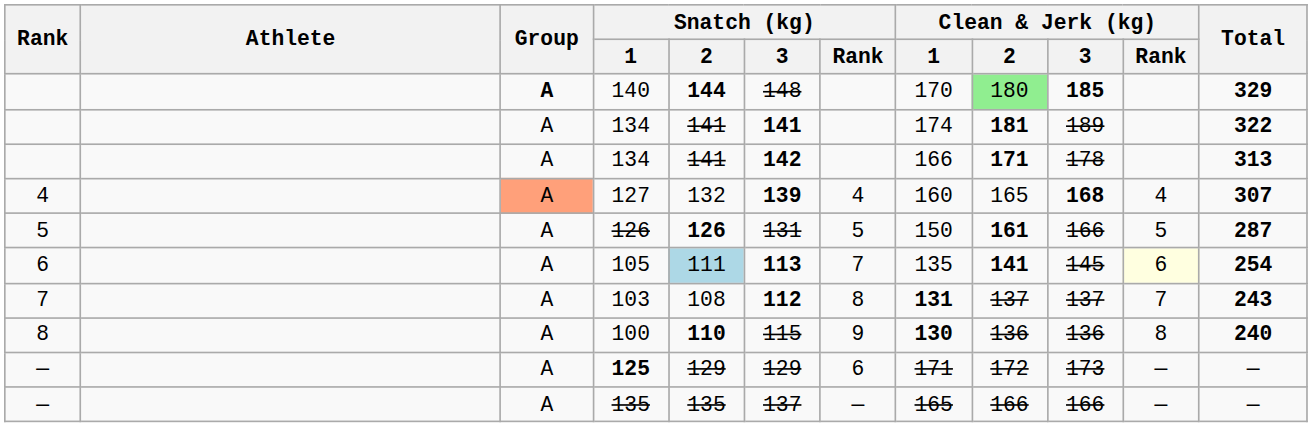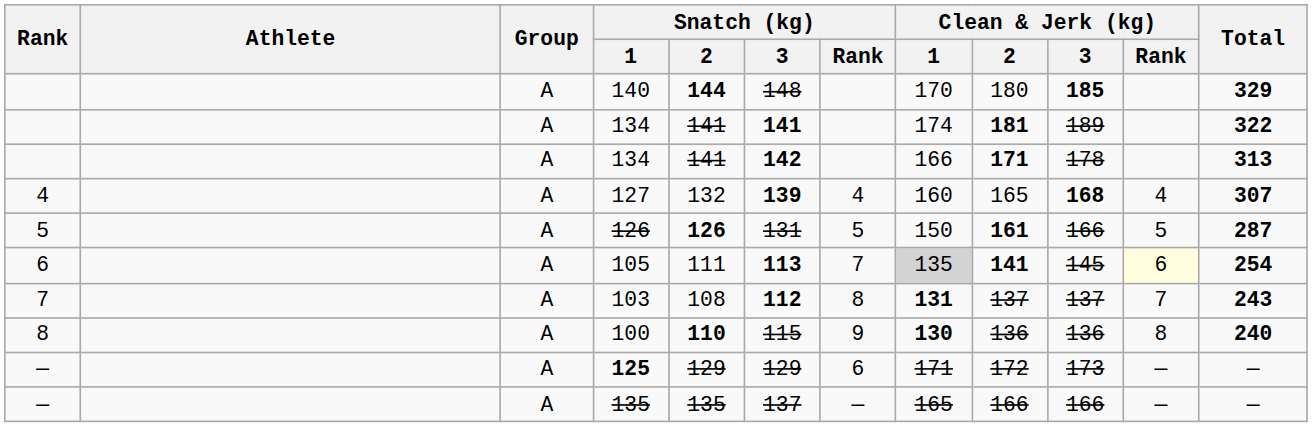(547, 92) bold -> (547, 92) normal
(1009, 92) lightgreen background -> (1009, 92) no background
(547, 196) lightsalmon background -> (547, 196) no background
(706, 265) lightblue background -> (706, 265) no background
(934, 265) no background -> (934, 265) lightgrey background
